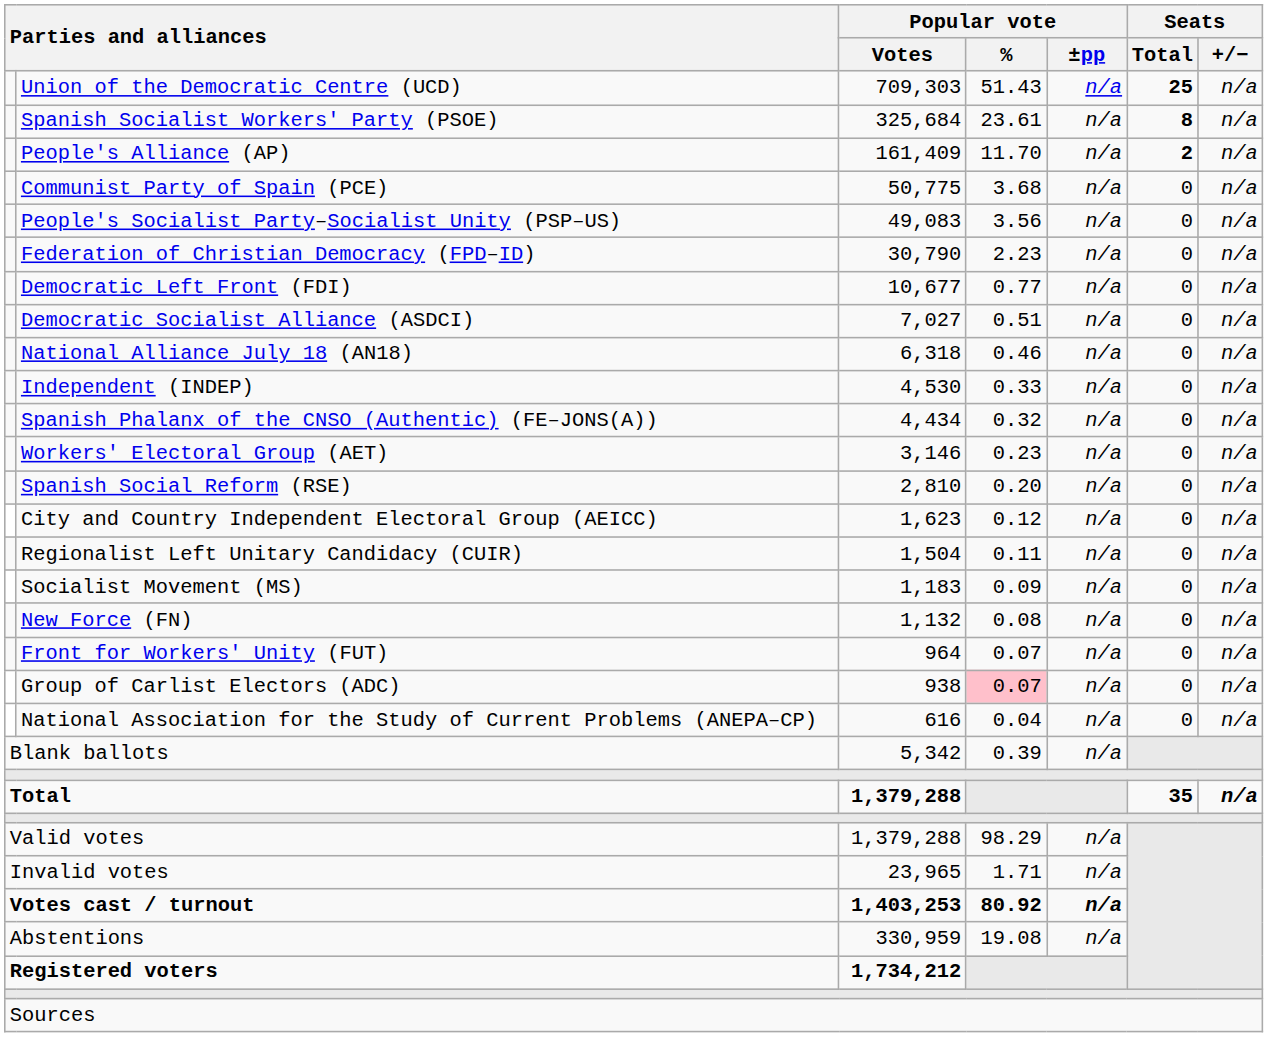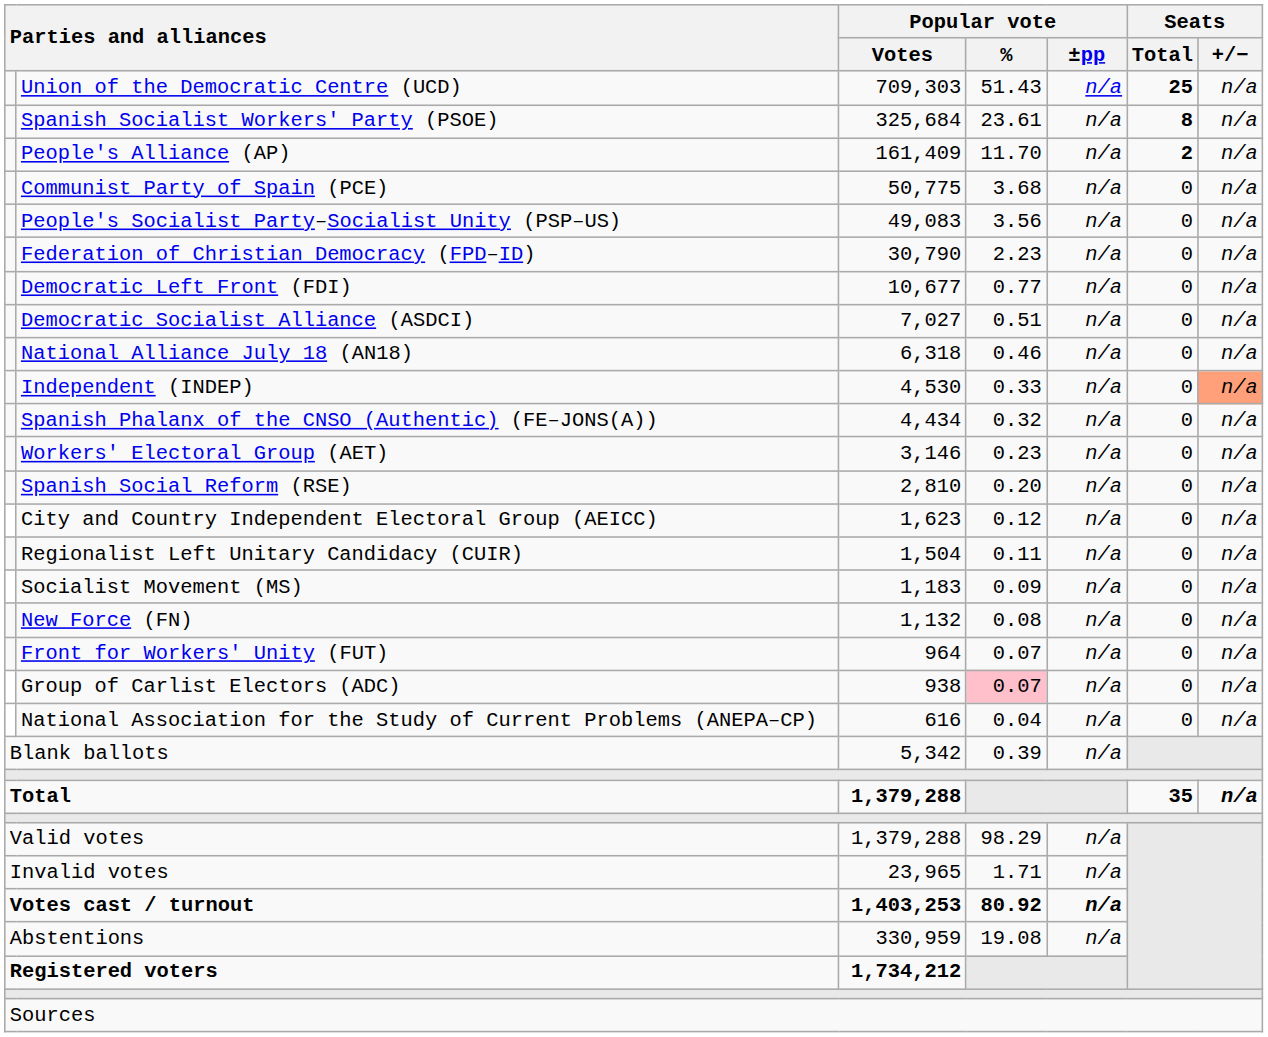(1239, 387) no background -> (1239, 387) lightsalmon background
